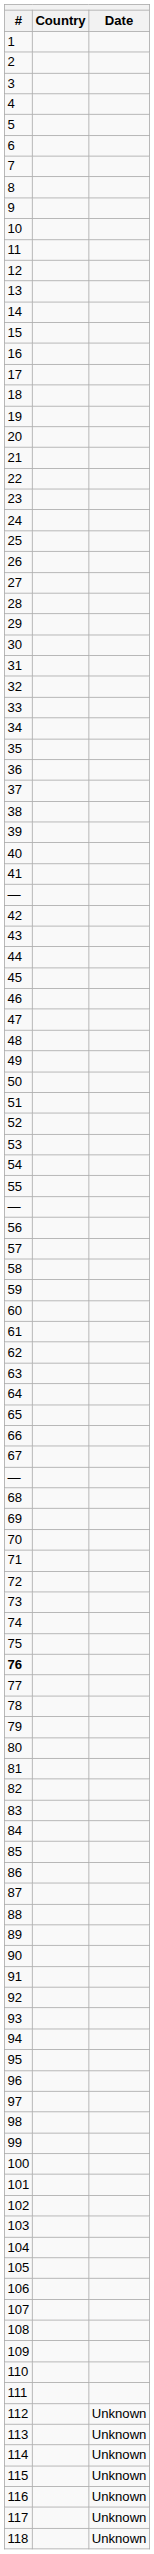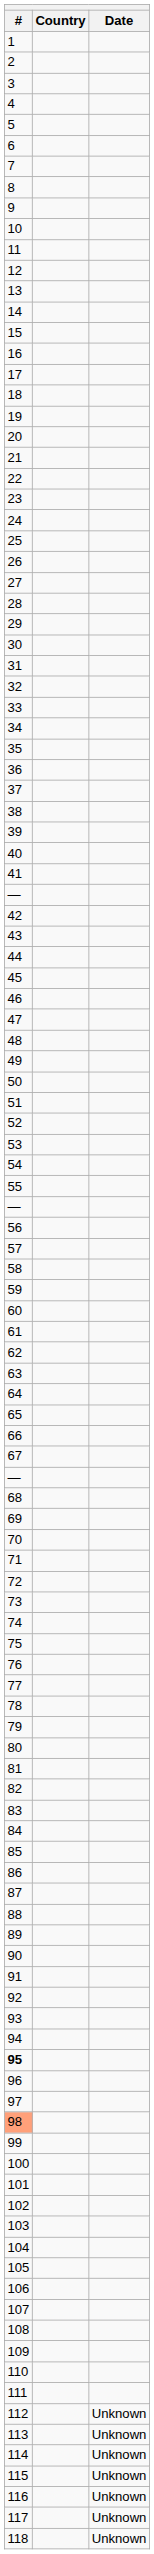(15, 1664) bold -> (15, 1664) normal
(15, 2060) normal -> (15, 2060) bold
(15, 2122) no background -> (15, 2122) lightsalmon background
